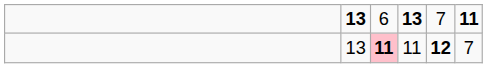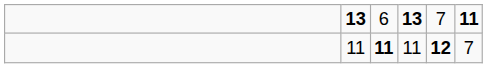(356, 47) 13 -> (356, 47) 11
(384, 47) pink background -> (384, 47) no background
